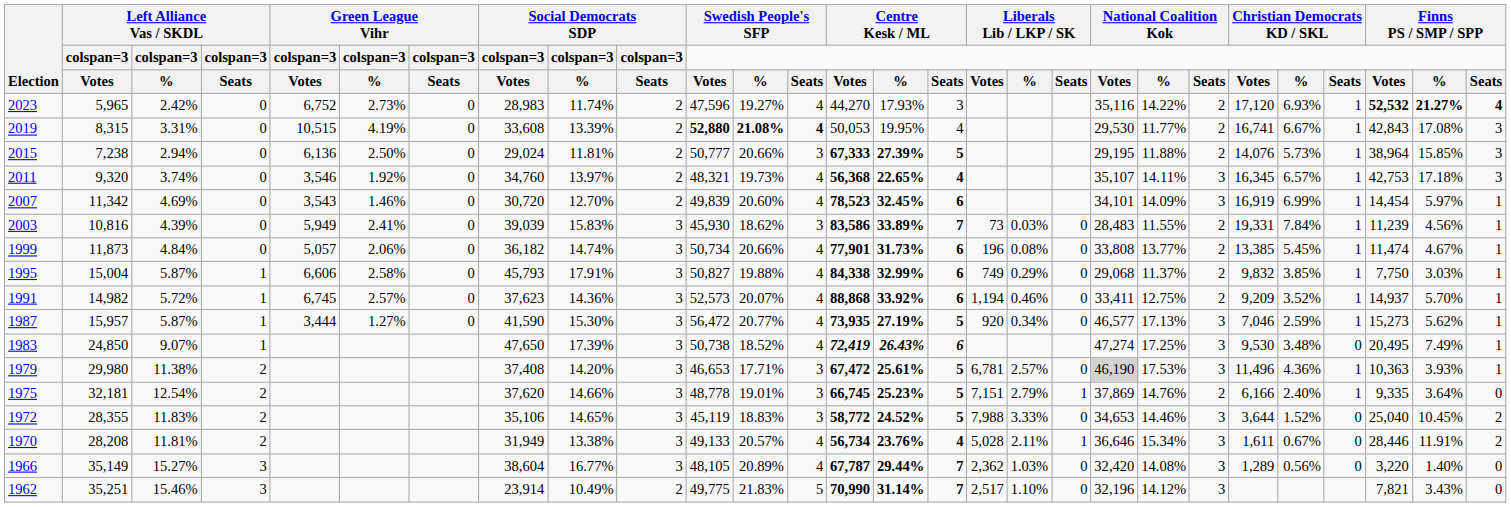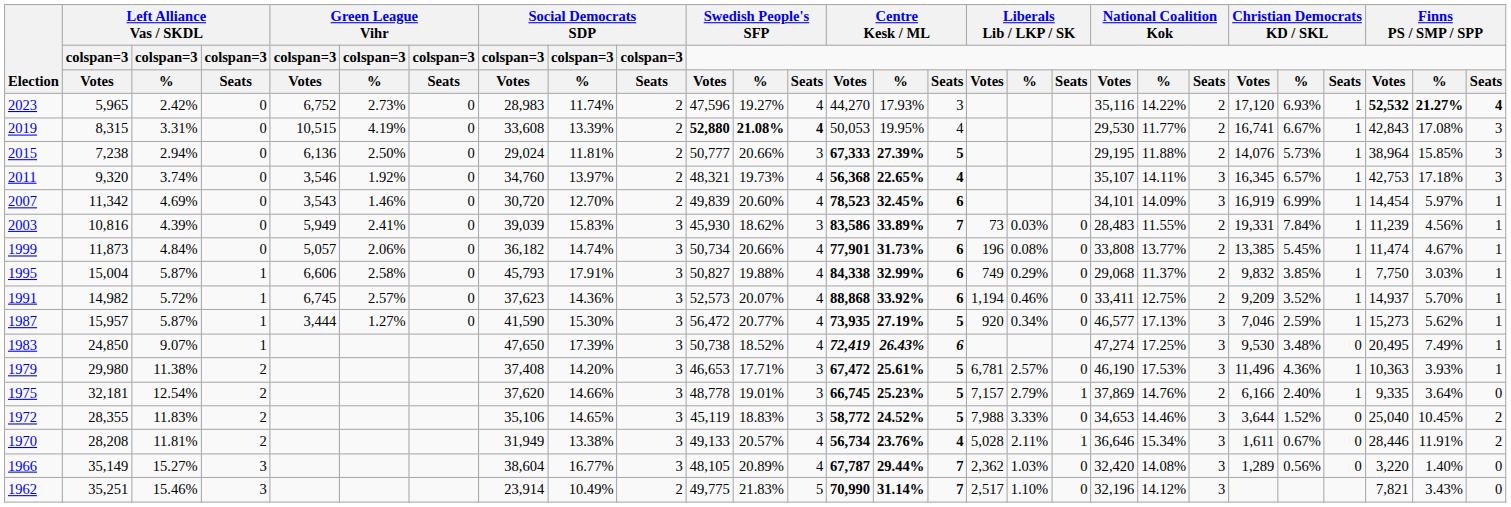(1114, 369) lightgrey background -> (1114, 369) no background
(987, 393) 7,151 -> (987, 393) 7,157
